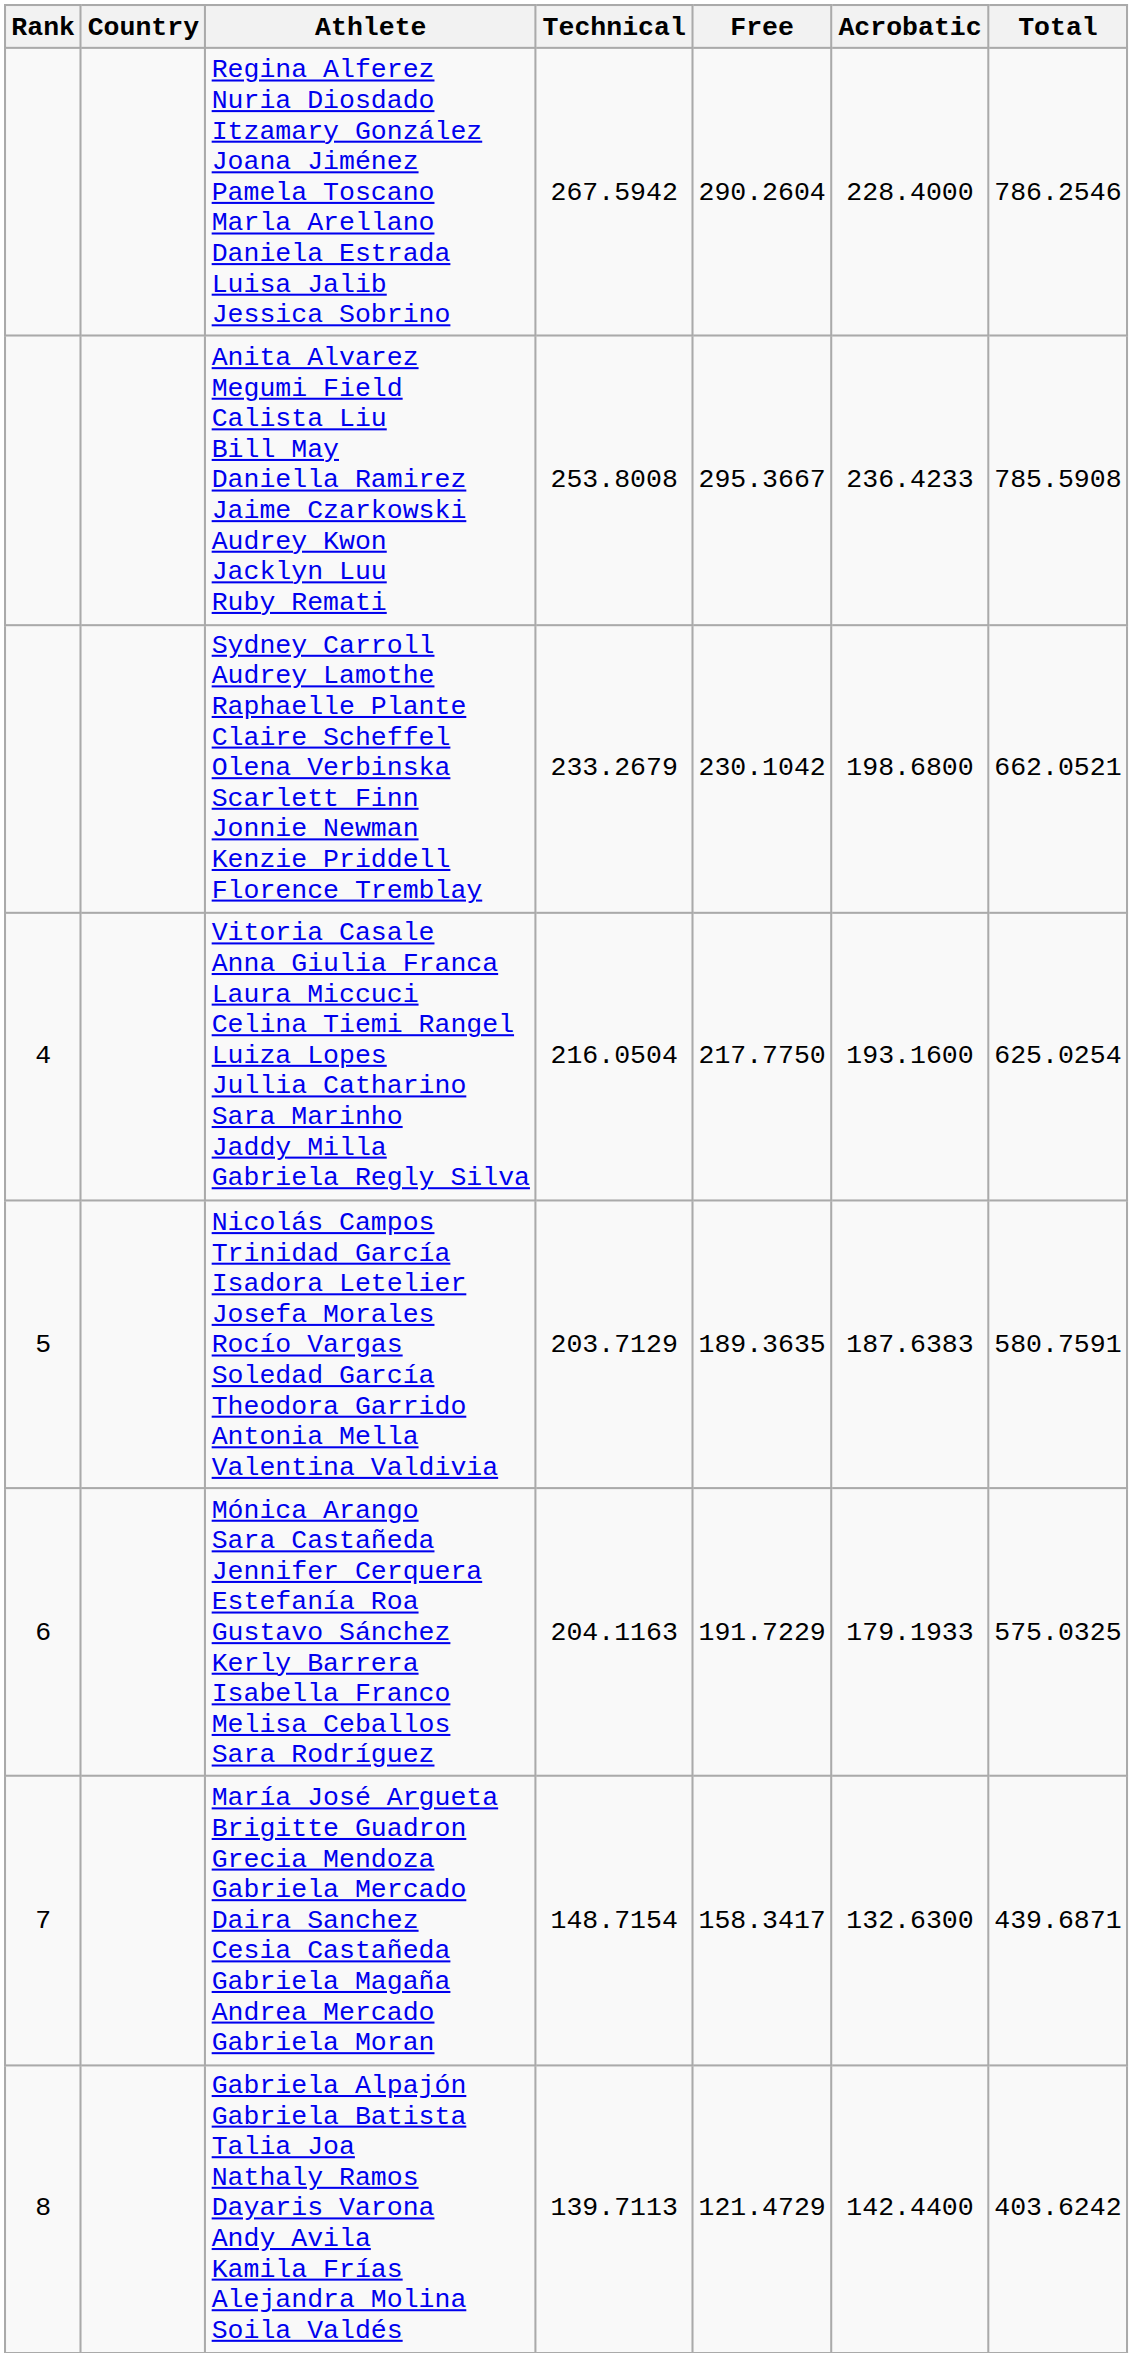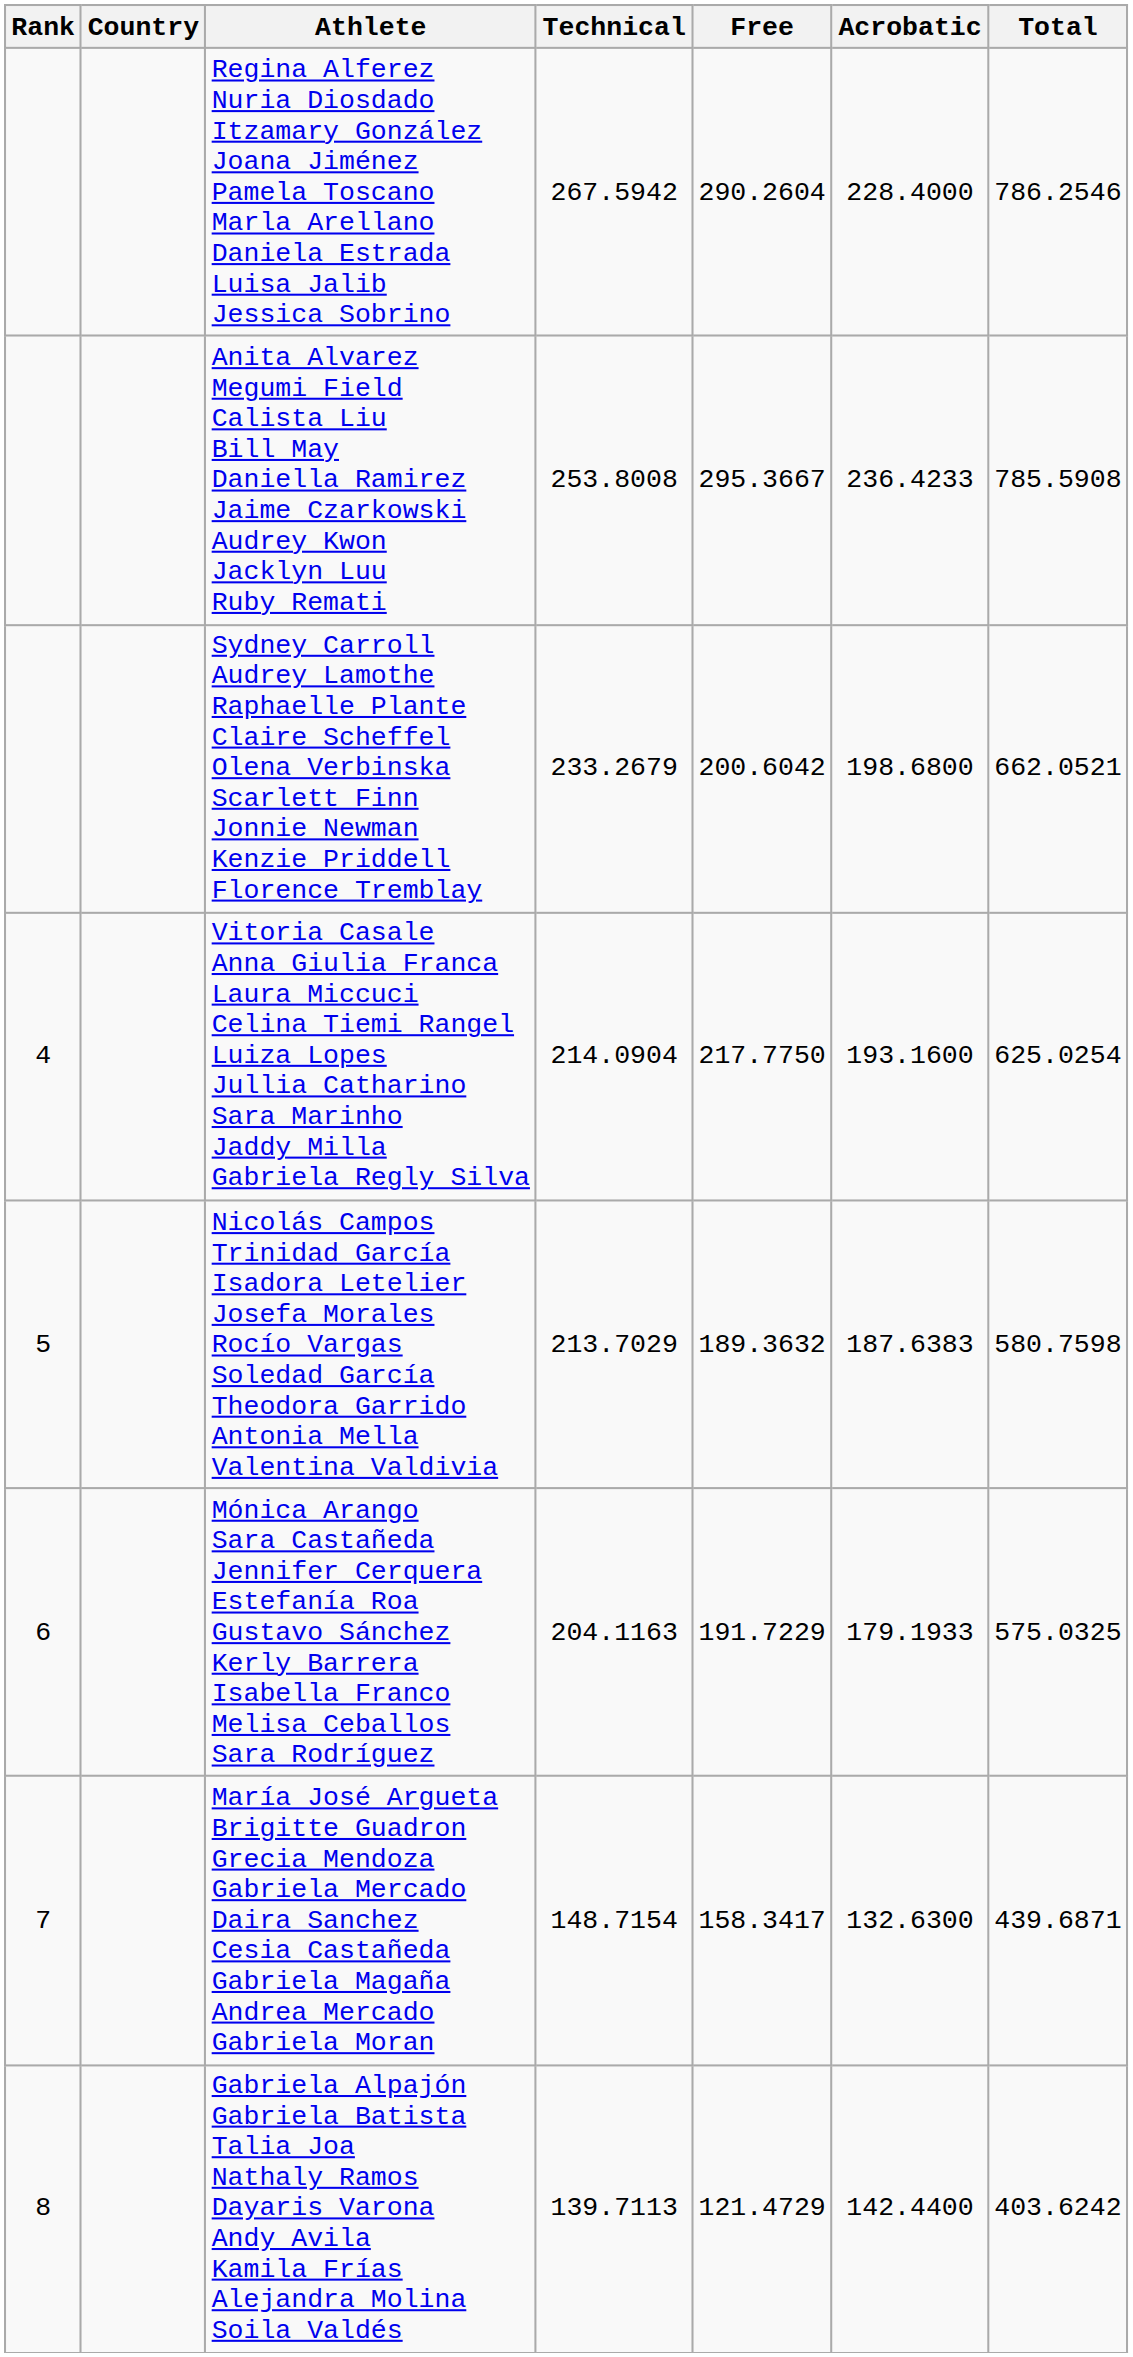(762, 768) 230.1042 -> (762, 768) 200.6042
(614, 1056) 216.0504 -> (614, 1056) 214.0904
(614, 1344) 203.7129 -> (614, 1344) 213.7029
(762, 1344) 189.3635 -> (762, 1344) 189.3632
(1058, 1344) 580.7591 -> (1058, 1344) 580.7598
